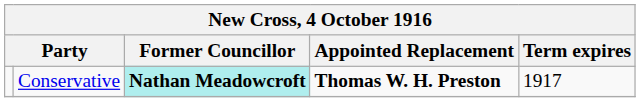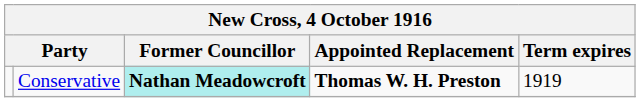(542, 81) 1917 -> (542, 81) 1919
